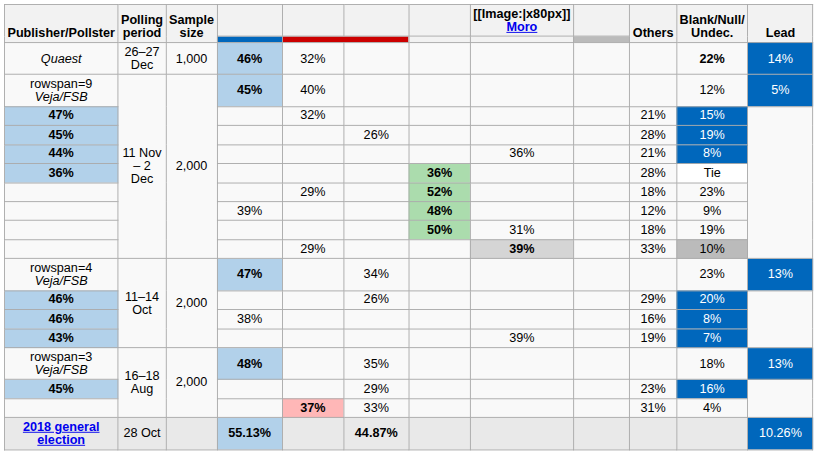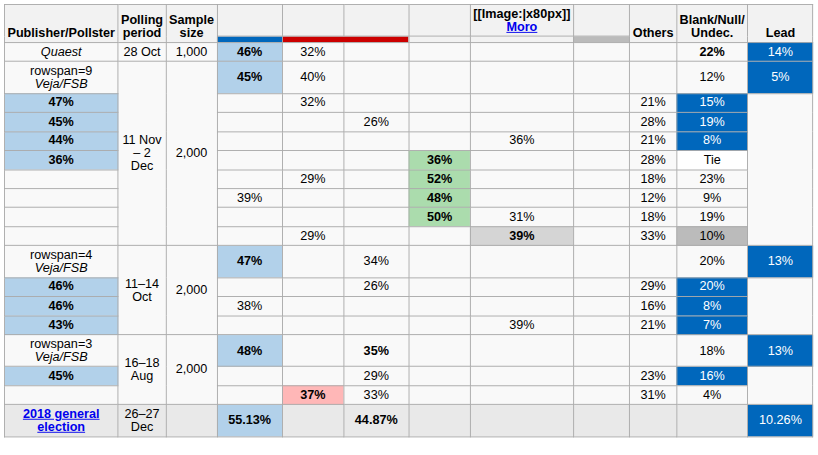(142, 58) 26–27 Dec -> (142, 51) 28 Oct
(712, 274) 23% -> (712, 261) 20%
(653, 337) 19% -> (653, 324) 21%
(376, 363) normal -> (376, 350) bold
(142, 433) 28 Oct -> (142, 420) 26–27 Dec
